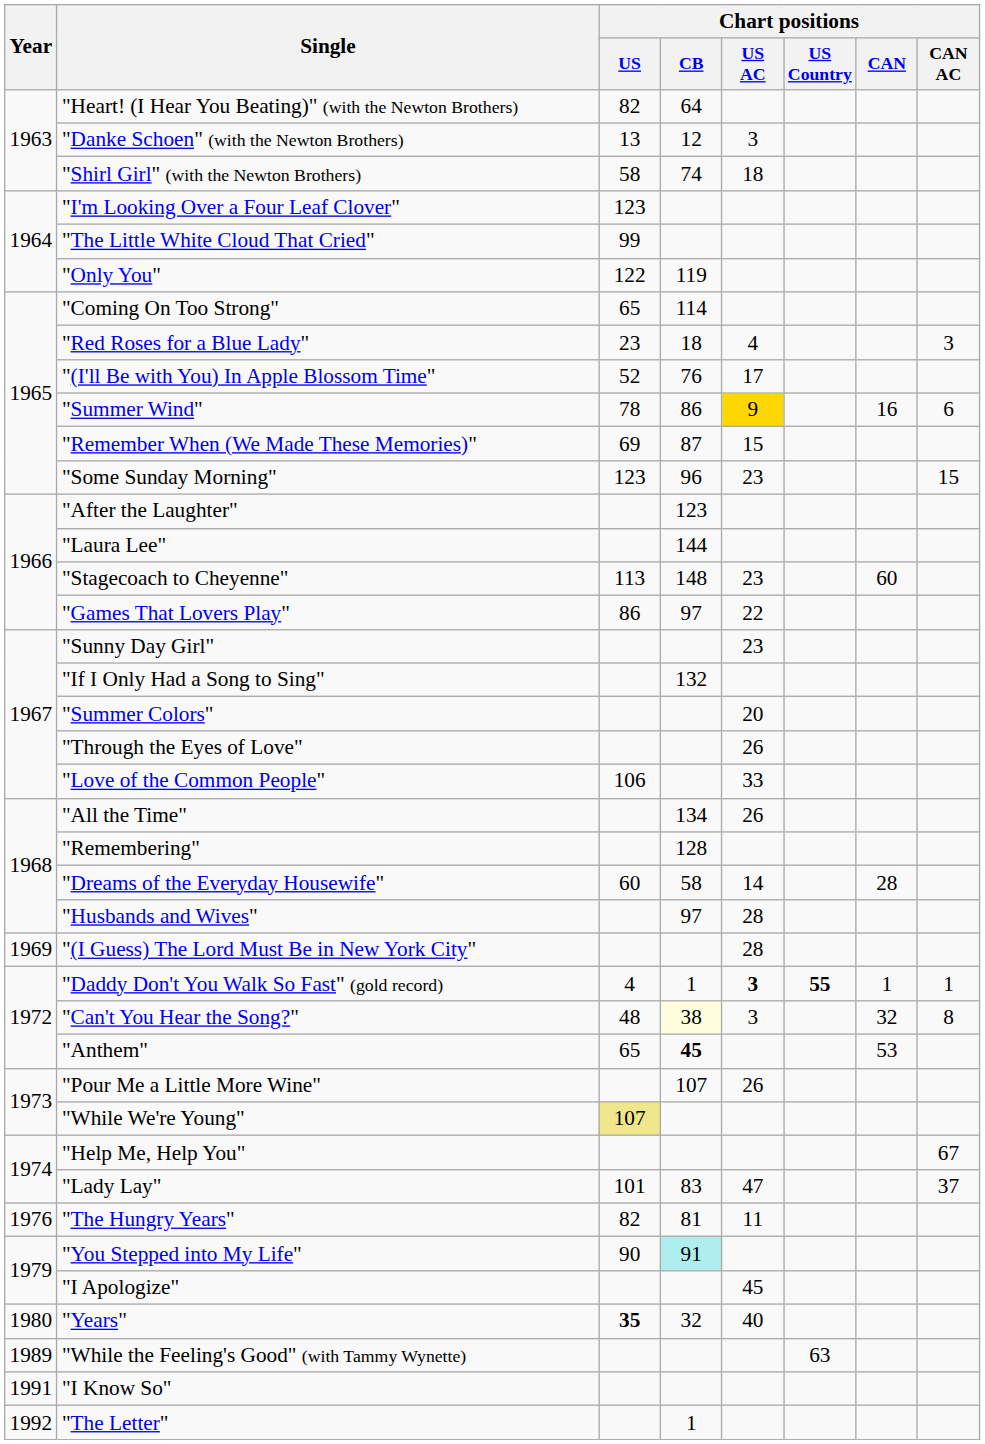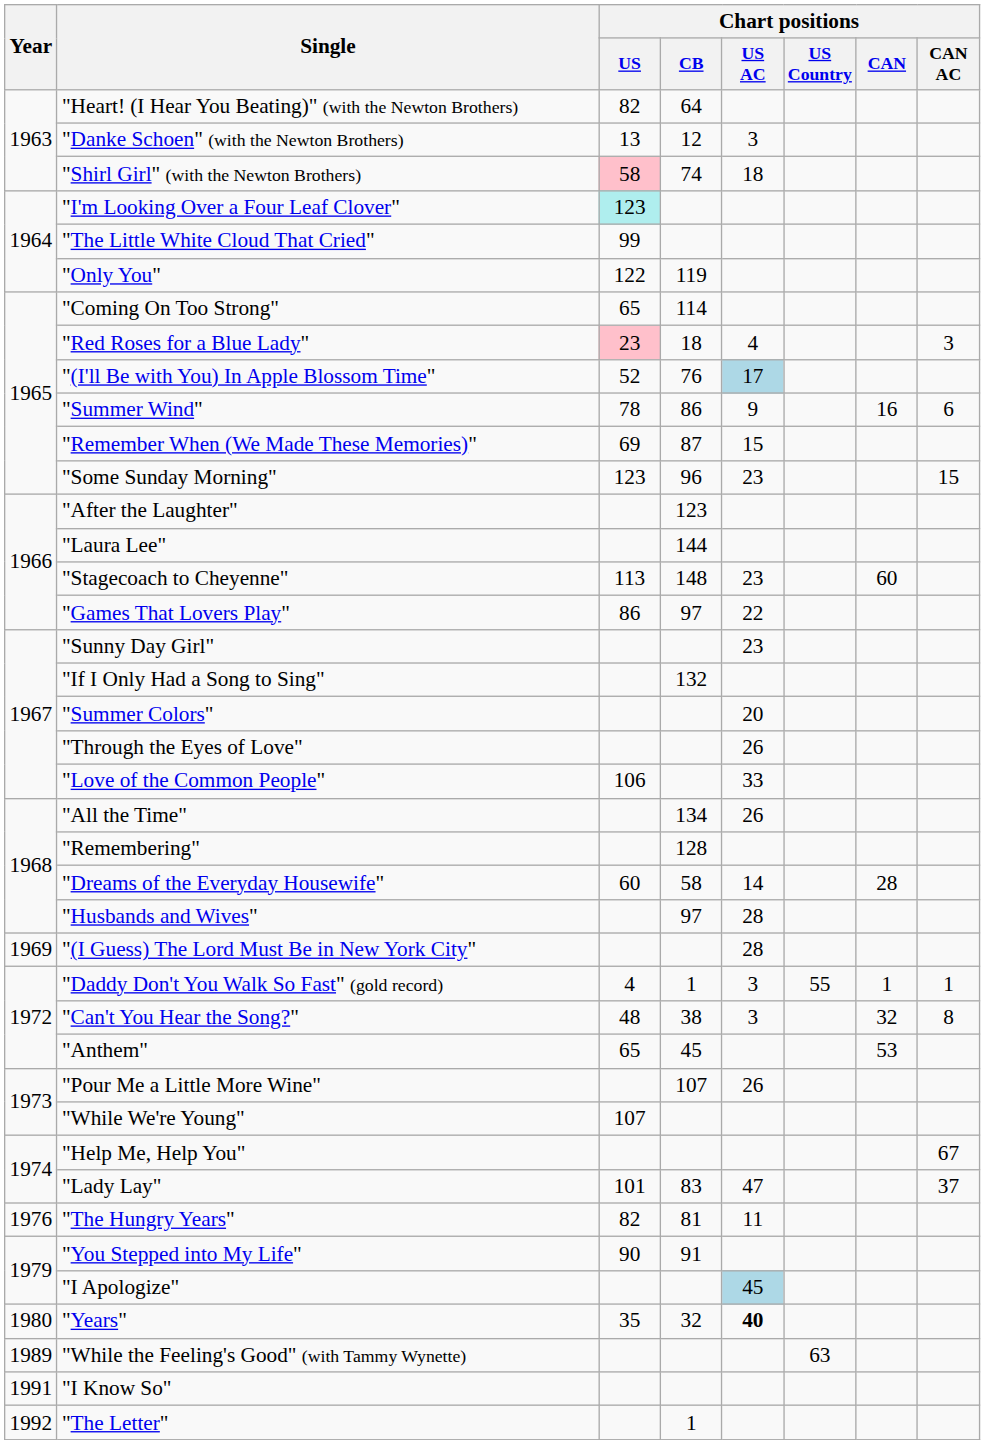(630, 173) no background -> (630, 173) pink background
(630, 207) no background -> (630, 207) paleturquoise background
(630, 342) no background -> (630, 342) pink background
(753, 376) no background -> (753, 376) lightblue background
(753, 409) gold background -> (753, 409) no background
(753, 983) bold -> (753, 983) normal
(820, 983) bold -> (820, 983) normal
(691, 1017) lightyellow background -> (691, 1017) no background
(691, 1051) bold -> (691, 1051) normal
(630, 1118) khaki background -> (630, 1118) no background
(691, 1253) paleturquoise background -> (691, 1253) no background
(753, 1287) no background -> (753, 1287) lightblue background
(630, 1321) bold -> (630, 1321) normal
(753, 1321) normal -> (753, 1321) bold
